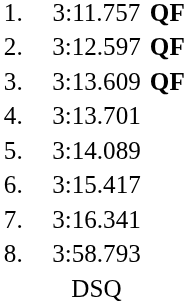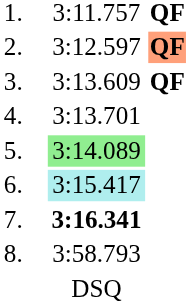(167, 47) no background -> (167, 47) lightsalmon background
(96, 150) no background -> (96, 150) lightgreen background
(96, 185) no background -> (96, 185) paleturquoise background
(96, 219) normal -> (96, 219) bold
